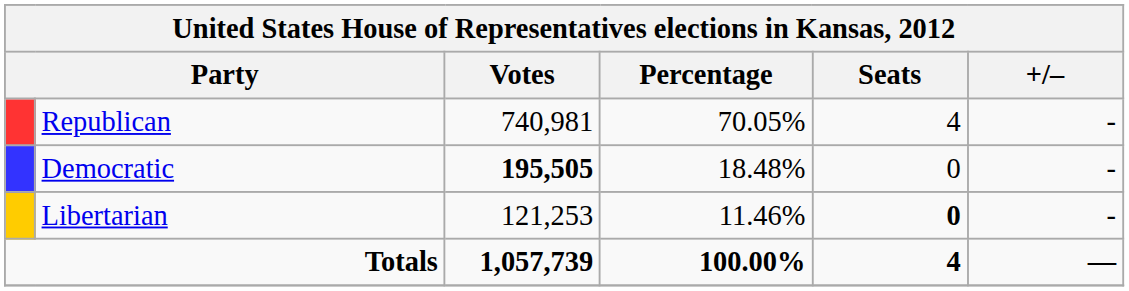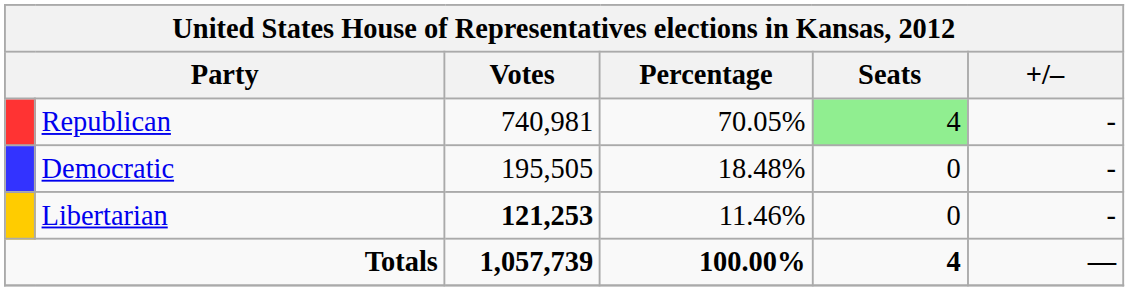(954, 121) no background -> (954, 121) lightgreen background
(547, 168) bold -> (547, 168) normal
(547, 215) normal -> (547, 215) bold
(954, 215) bold -> (954, 215) normal
